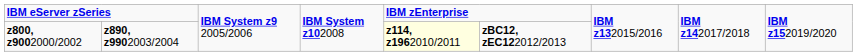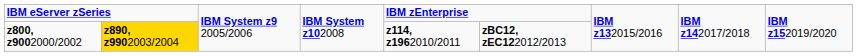(141, 36) no background -> (141, 36) gold background
(423, 36) lightyellow background -> (423, 36) no background
